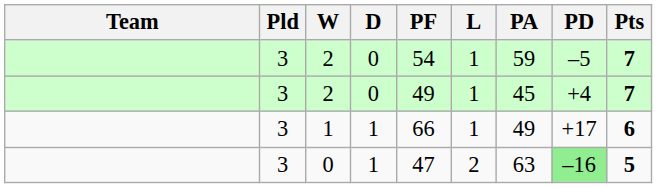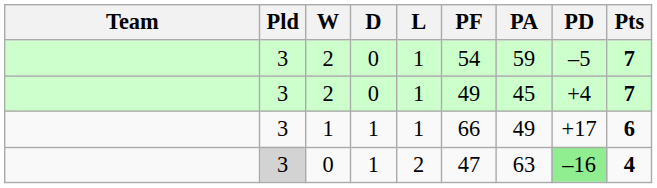columns swapped: (474, 22) <-> (424, 22)
(283, 164) no background -> (283, 164) lightgrey background
(629, 164) 5 -> (629, 164) 4
